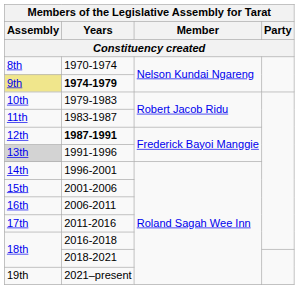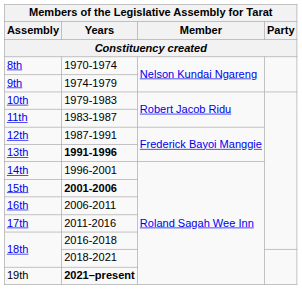(15, 83) khaki background -> (15, 83) no background
(91, 83) bold -> (91, 83) normal
(91, 135) bold -> (91, 135) normal
(18, 153) lightgrey background -> (18, 153) no background
(91, 153) normal -> (91, 153) bold
(91, 188) normal -> (91, 188) bold
(98, 275) normal -> (99, 275) bold
